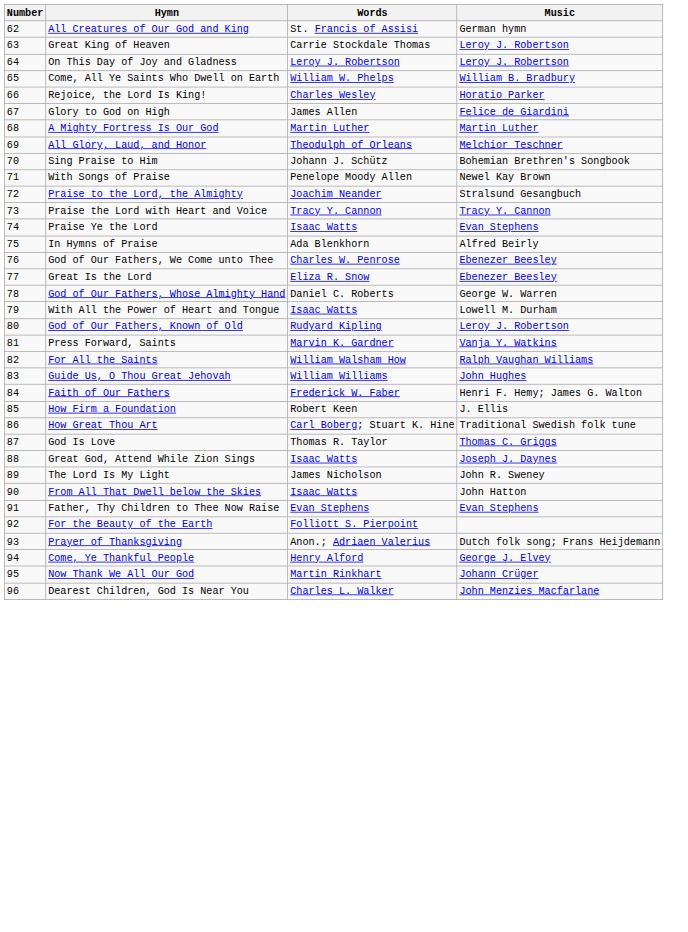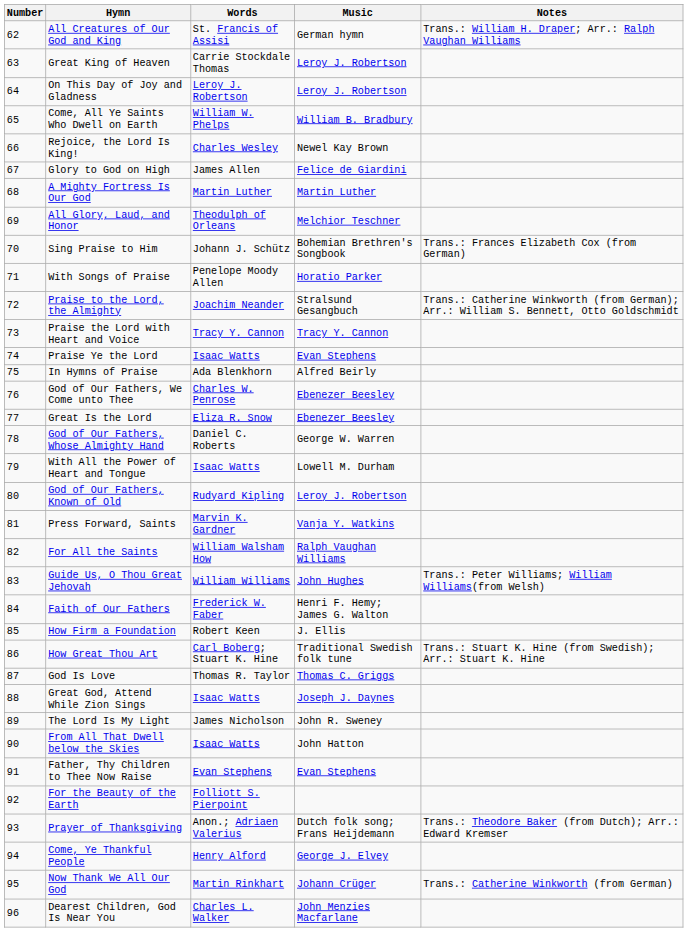+ column: (552, 13)
(502, 95) Horatio Parker -> (343, 148) Newel Kay Brown
(505, 178) Newel Kay Brown -> (340, 277) Horatio Parker
